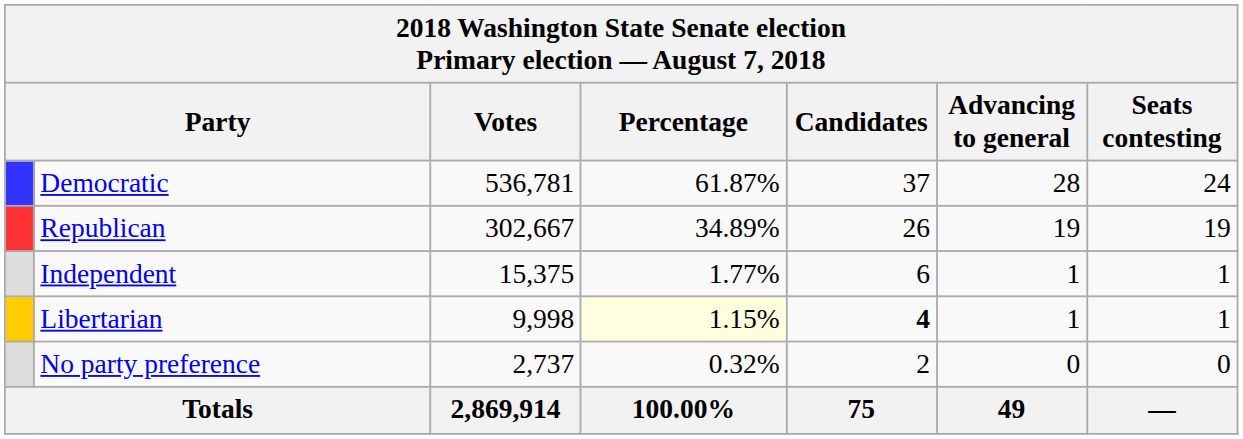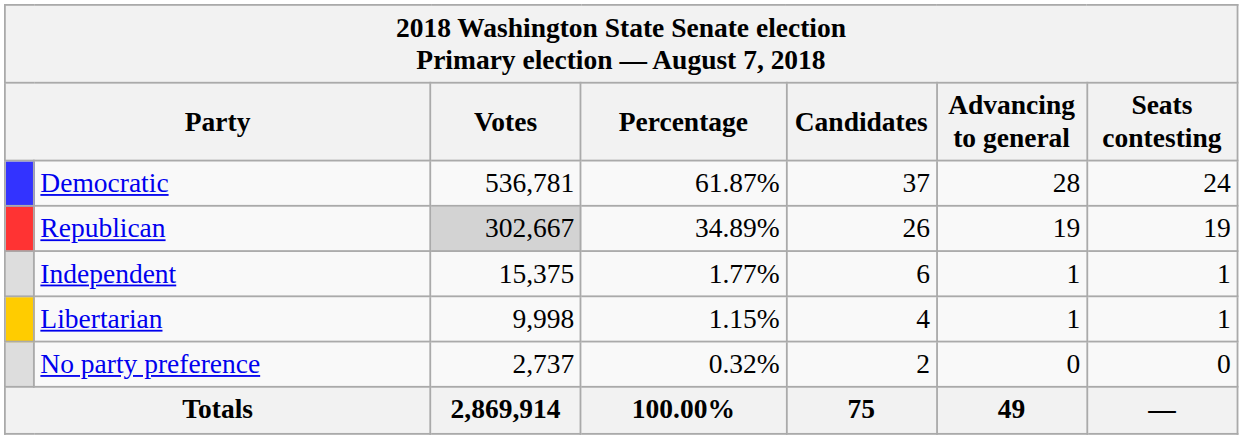(530, 228) no background -> (530, 228) lightgrey background
(744, 319) lightyellow background -> (744, 319) no background
(923, 319) bold -> (923, 319) normal
